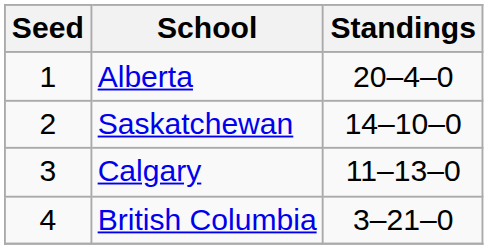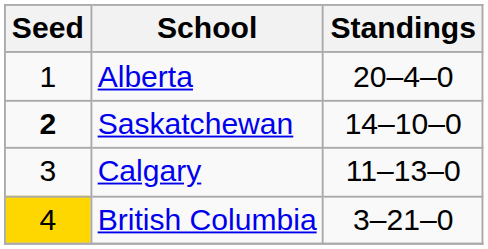(48, 123) normal -> (48, 123) bold
(48, 219) no background -> (48, 219) gold background
